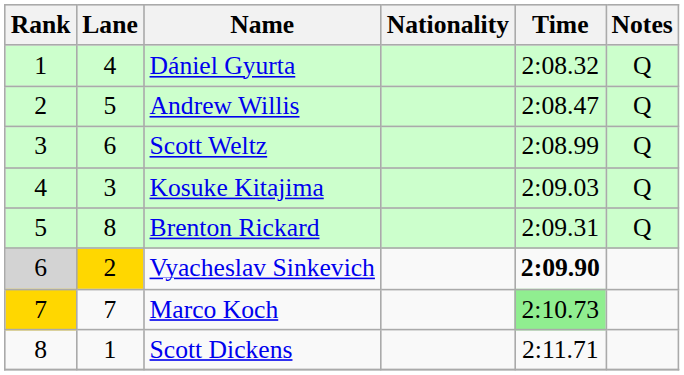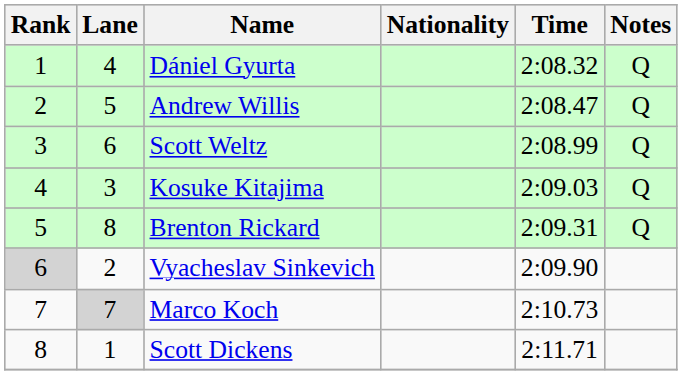(110, 268) gold background -> (110, 268) no background
(560, 268) bold -> (560, 268) normal
(41, 308) gold background -> (41, 308) no background
(110, 308) no background -> (110, 308) lightgrey background
(560, 308) lightgreen background -> (560, 308) no background
